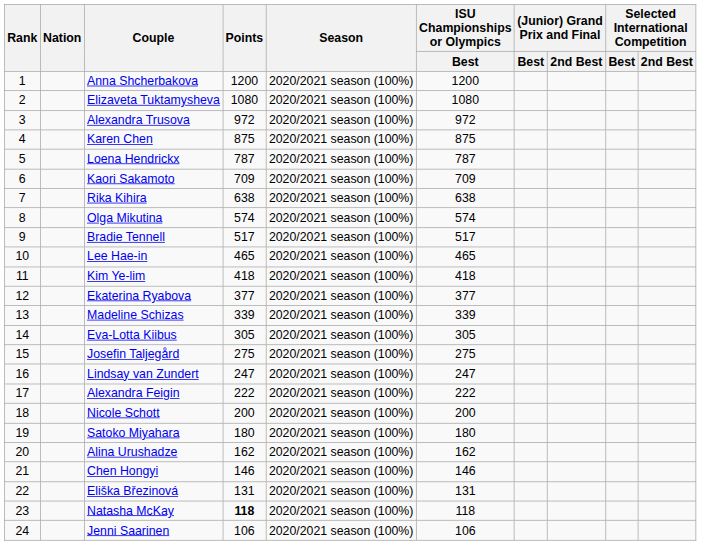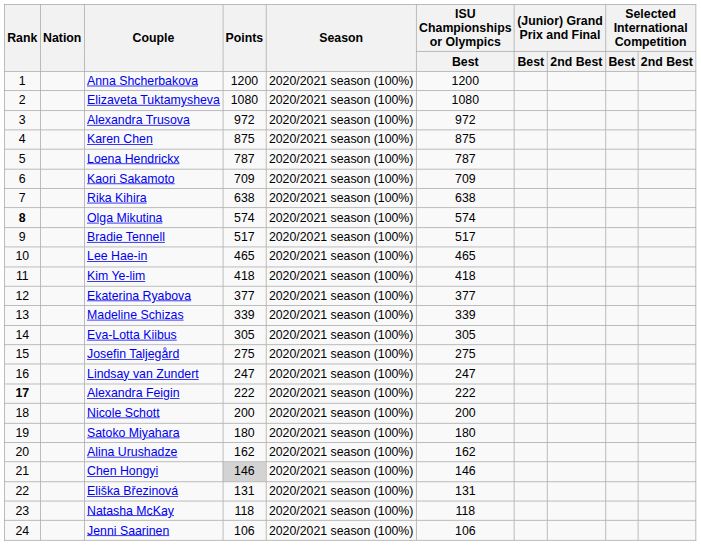(22, 217) normal -> (22, 217) bold
(22, 393) normal -> (22, 393) bold
(244, 471) no background -> (244, 471) lightgrey background
(244, 510) bold -> (244, 510) normal
